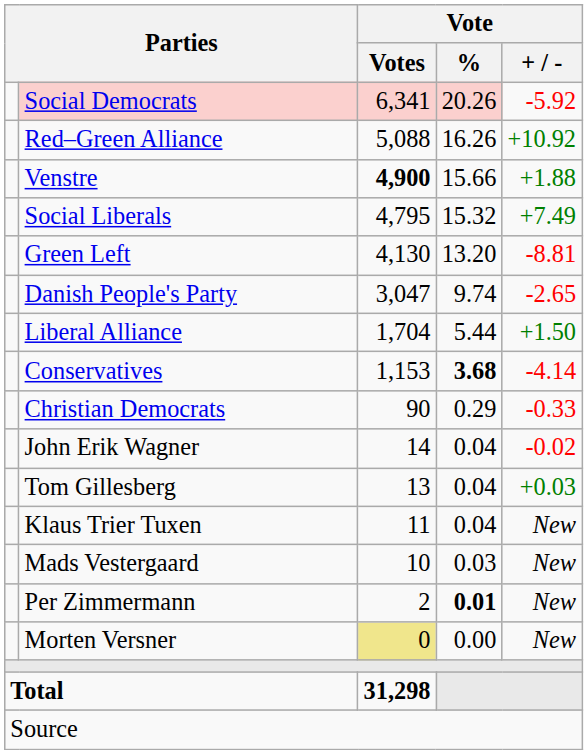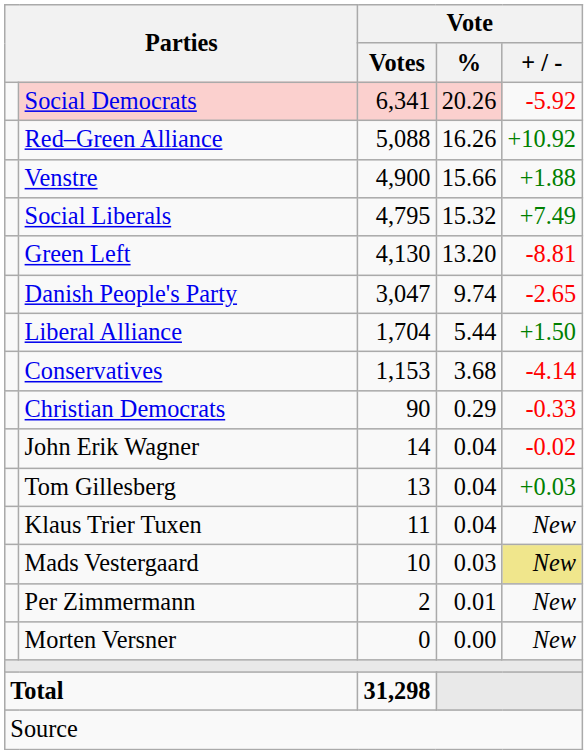(403, 178) bold -> (403, 178) normal
(475, 370) bold -> (475, 370) normal
(554, 563) no background -> (554, 563) khaki background
(475, 602) bold -> (475, 602) normal
(424, 640) khaki background -> (424, 640) no background
